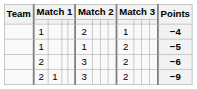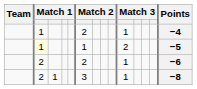(41, 46) no background -> (41, 46) lightyellow background
(84, 62) 3 -> (84, 62) 2
(126, 62) 2 -> (126, 62) 1
(126, 77) 2 -> (126, 77) 1
(175, 77) −9 -> (175, 77) −8
